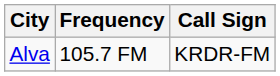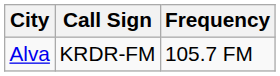columns swapped: (222, 20) <-> (112, 20)
